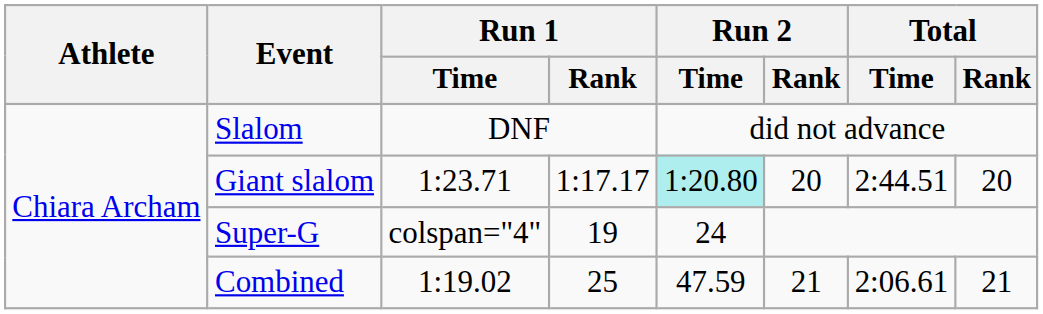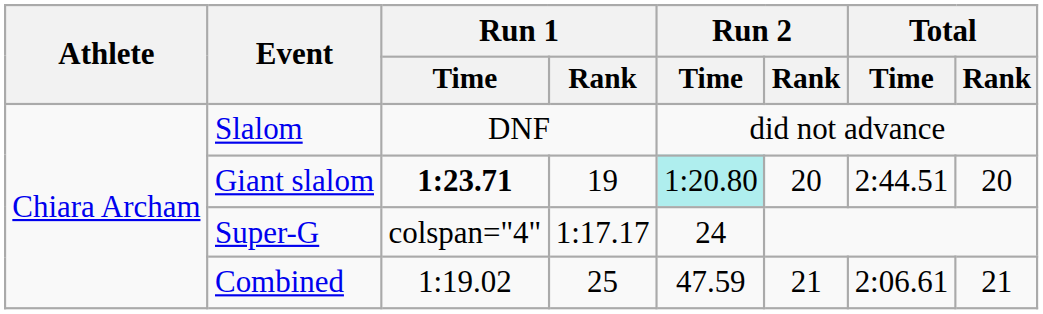(465, 180) normal -> (465, 180) bold
(603, 180) 1:17.17 -> (603, 180) 19
(603, 231) 19 -> (603, 231) 1:17.17
